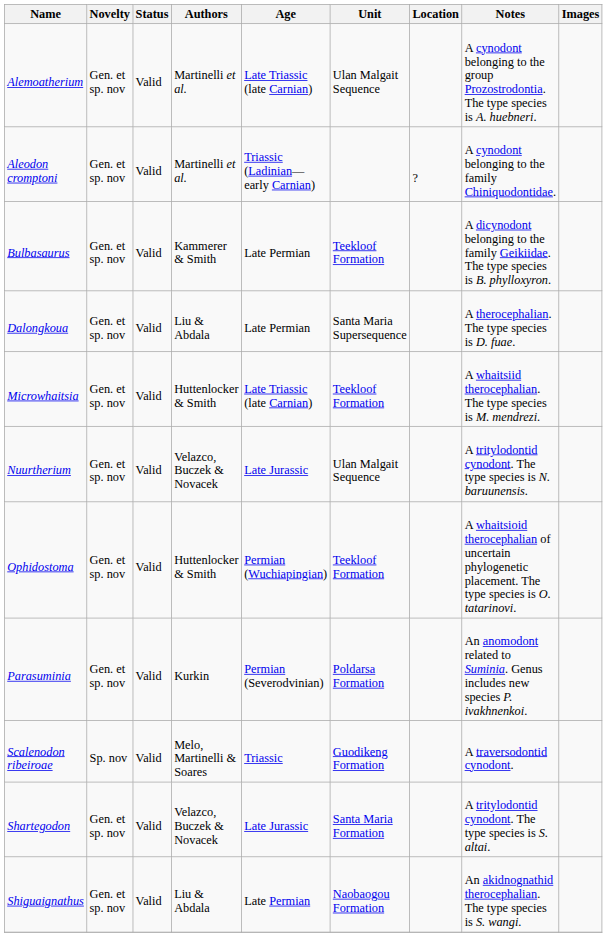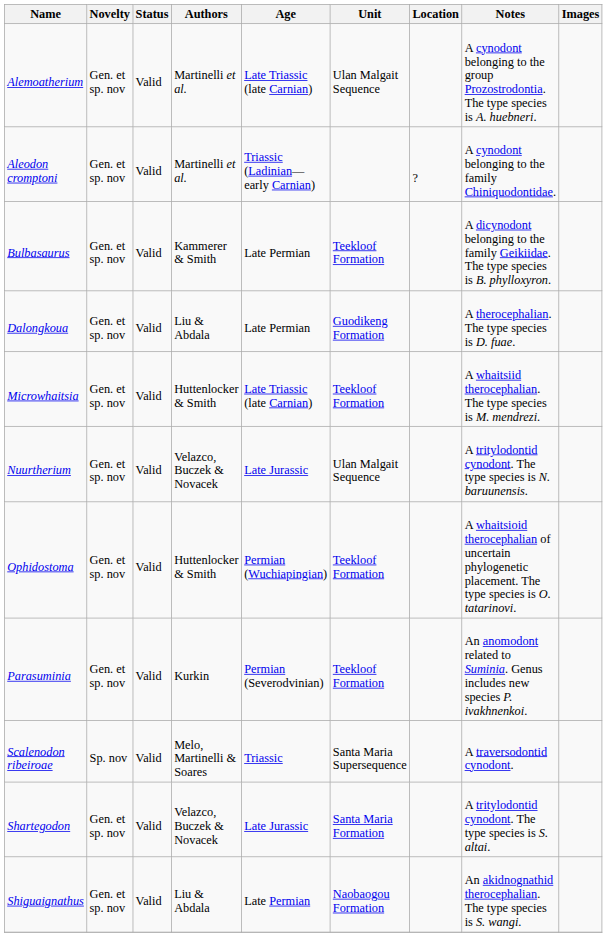(370, 328) Santa Maria Supersequence -> (360, 328) Guodikeng Formation
(358, 676) Poldarsa Formation -> (358, 676) Teekloof Formation
(360, 758) Guodikeng Formation -> (370, 758) Santa Maria Supersequence
